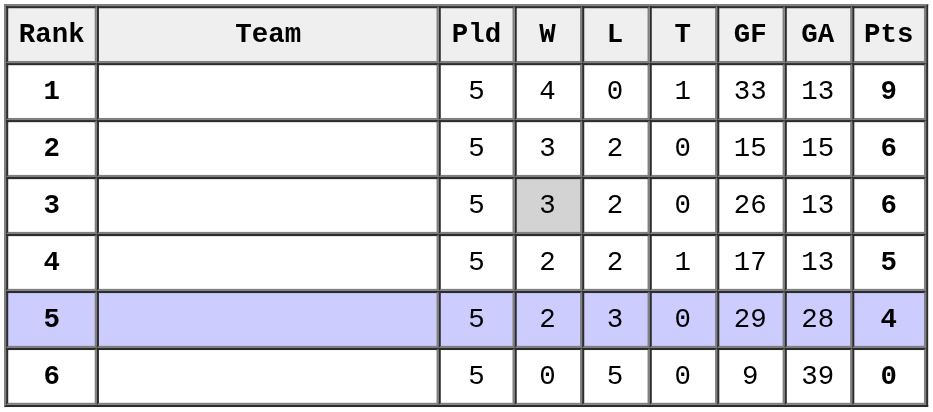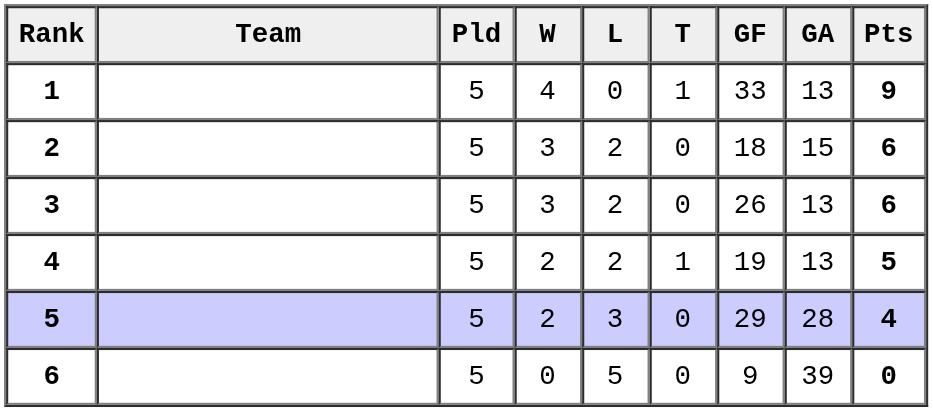(750, 149) 15 -> (750, 149) 18
(548, 206) lightgrey background -> (548, 206) no background
(750, 262) 17 -> (750, 262) 19
